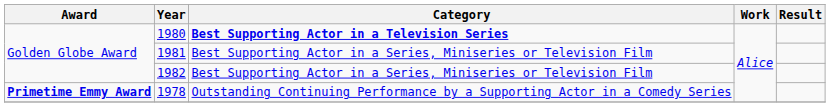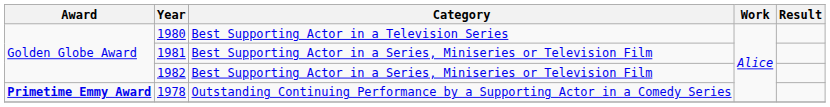(350, 34) bold -> (350, 34) normal
